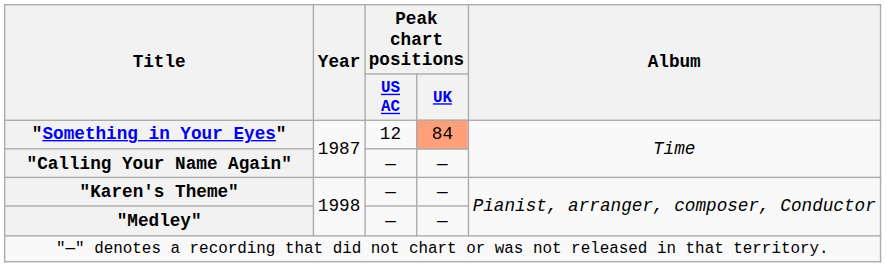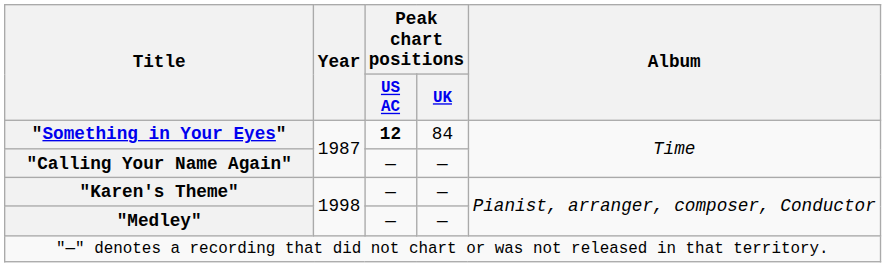(390, 134) normal -> (390, 134) bold
(442, 134) lightsalmon background -> (442, 134) no background
